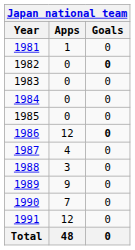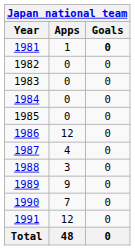(108, 47) normal -> (108, 47) bold
(108, 64) bold -> (108, 64) normal
(108, 133) bold -> (108, 133) normal
